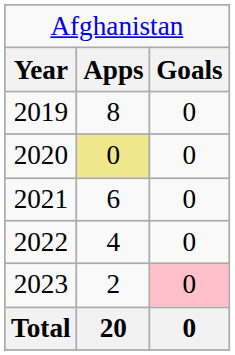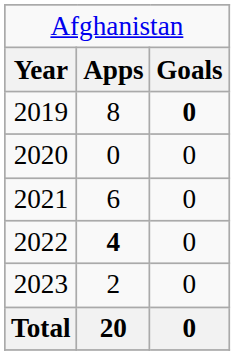(189, 112) normal -> (189, 112) bold
(113, 155) khaki background -> (113, 155) no background
(113, 241) normal -> (113, 241) bold
(189, 284) pink background -> (189, 284) no background
